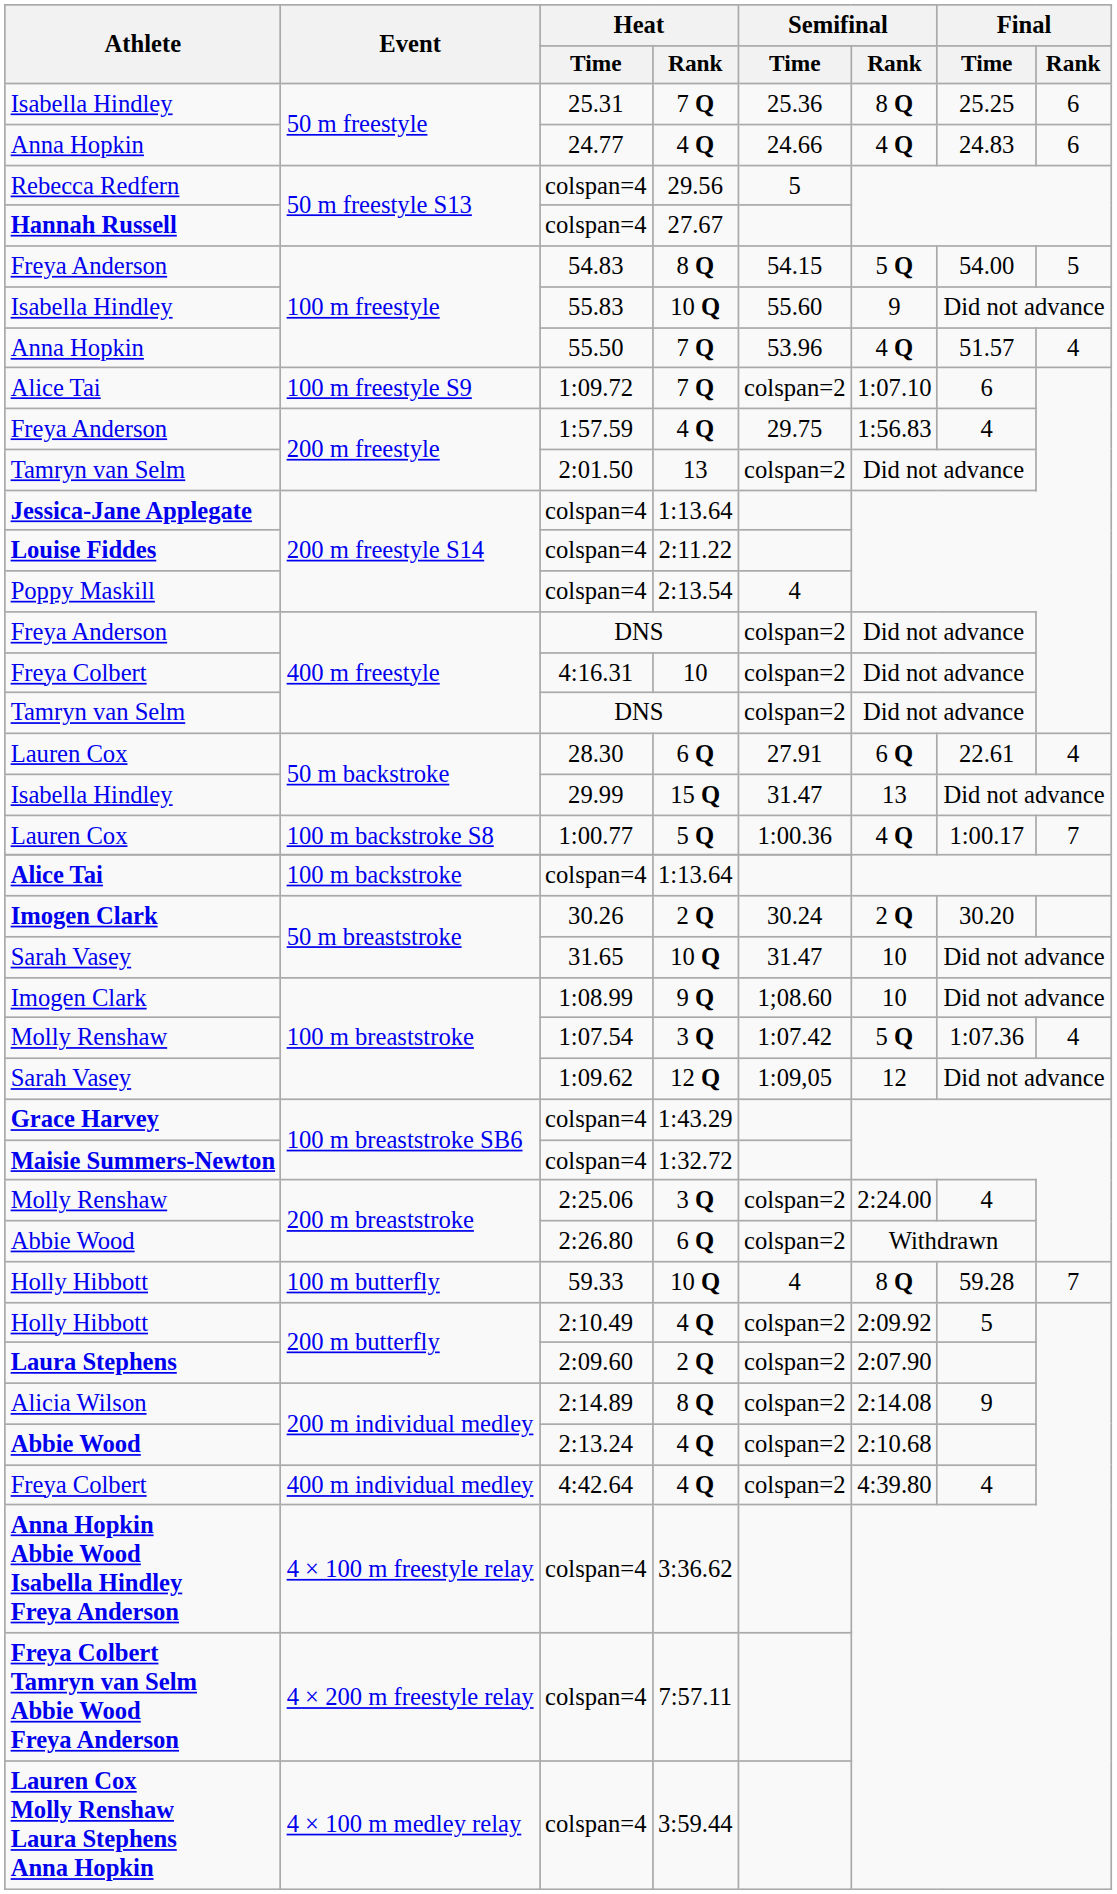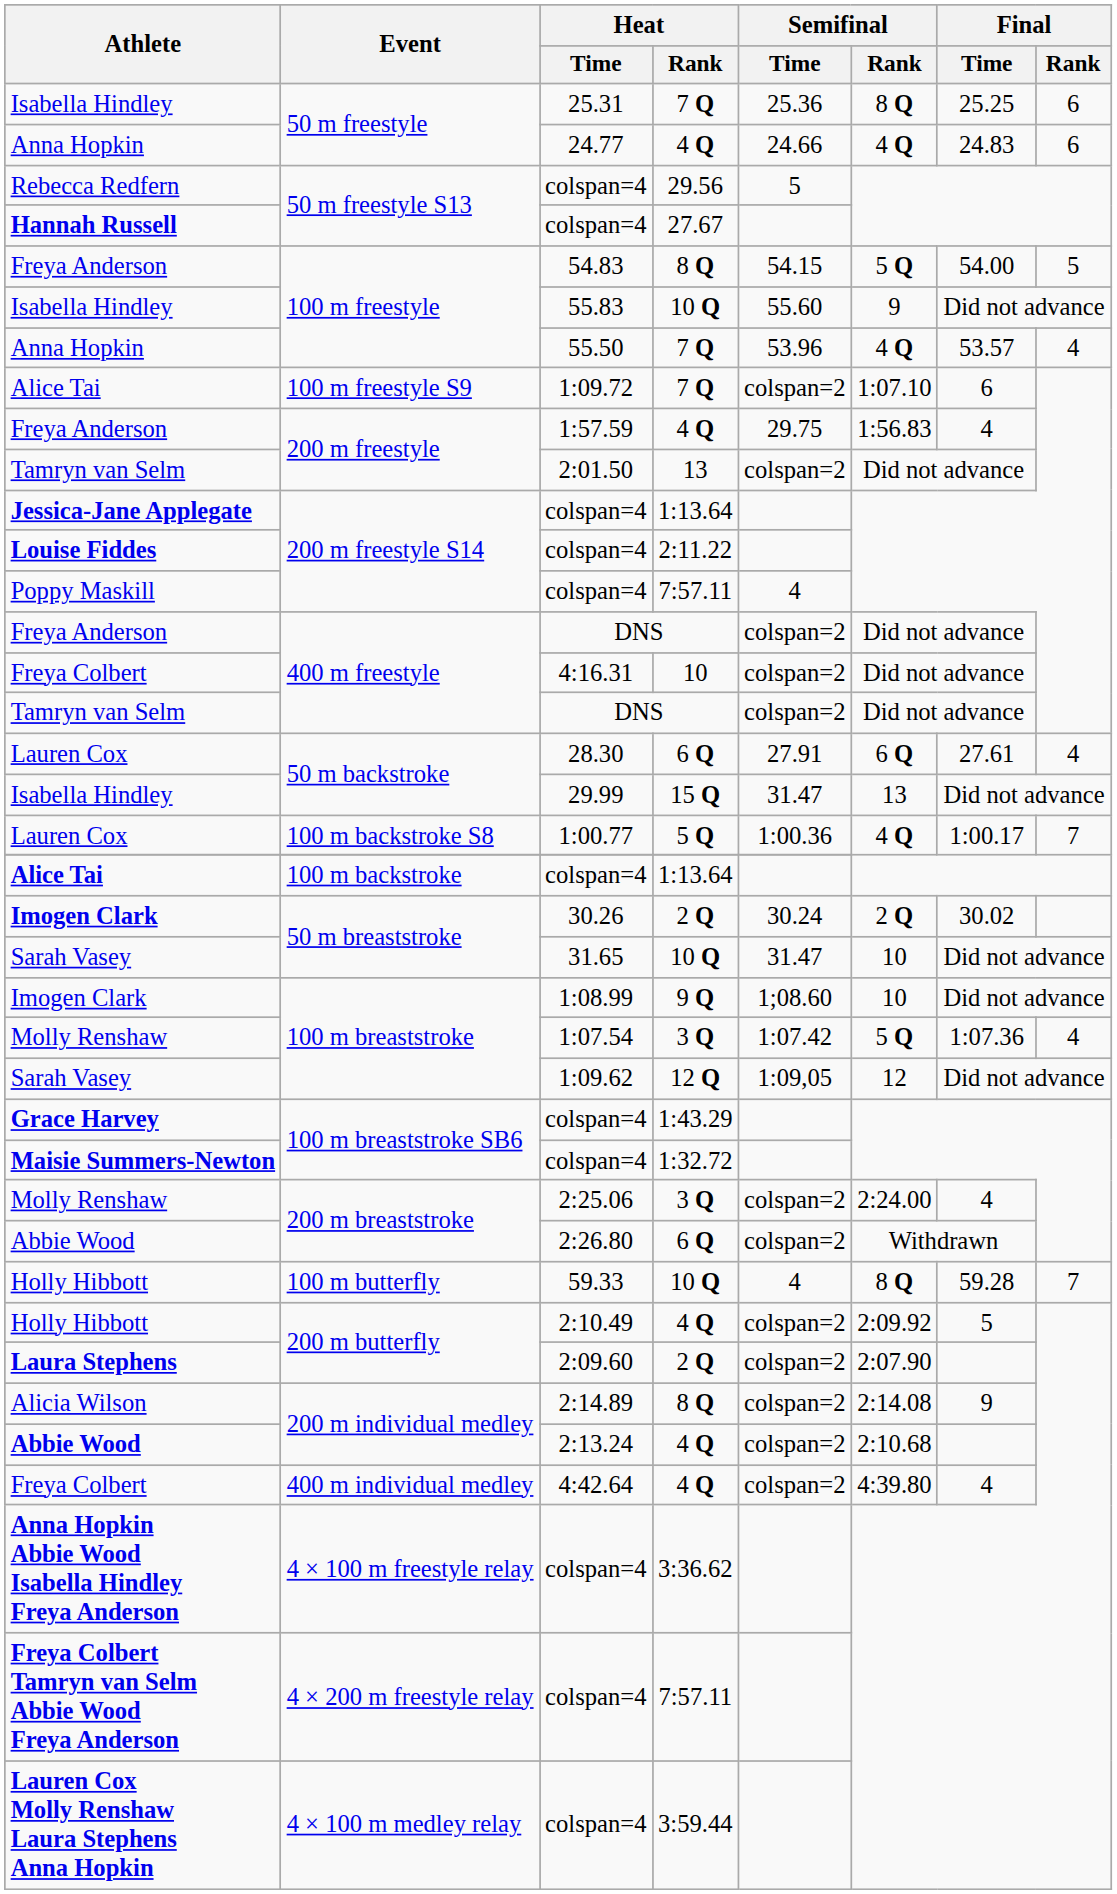(987, 347) 51.57 -> (987, 347) 53.57
(695, 591) 2:13.54 -> (695, 591) 7:57.11
(987, 754) 22.61 -> (987, 754) 27.61
(987, 916) 30.20 -> (987, 916) 30.02
